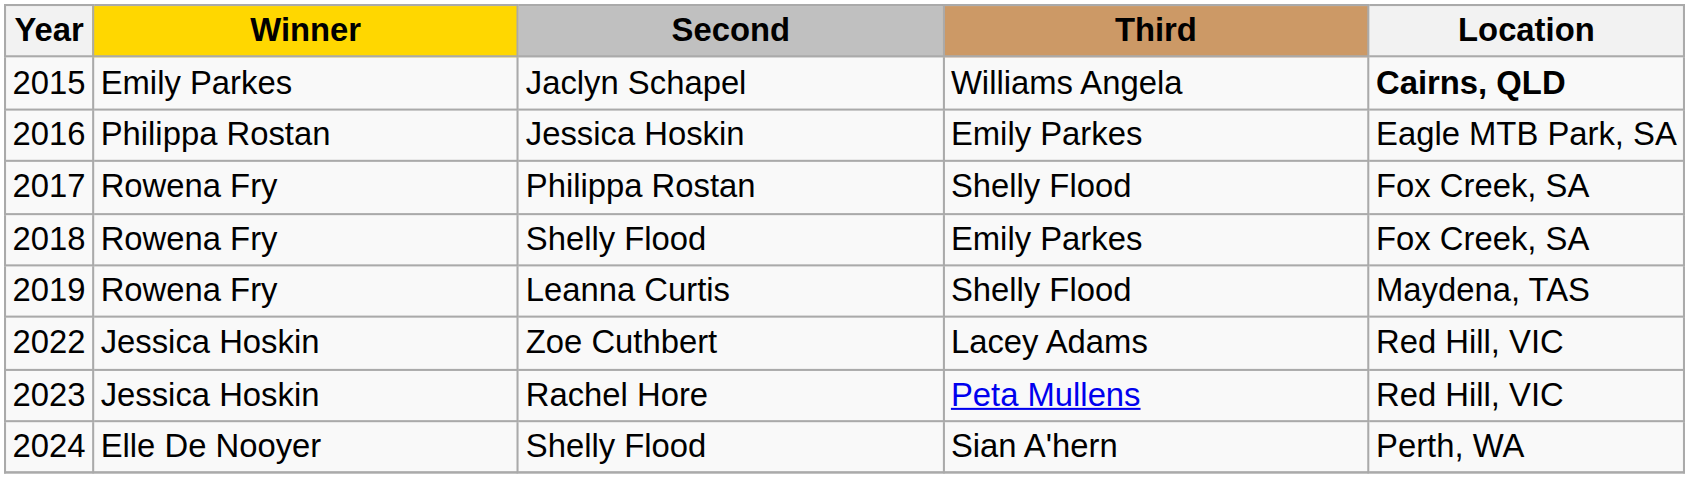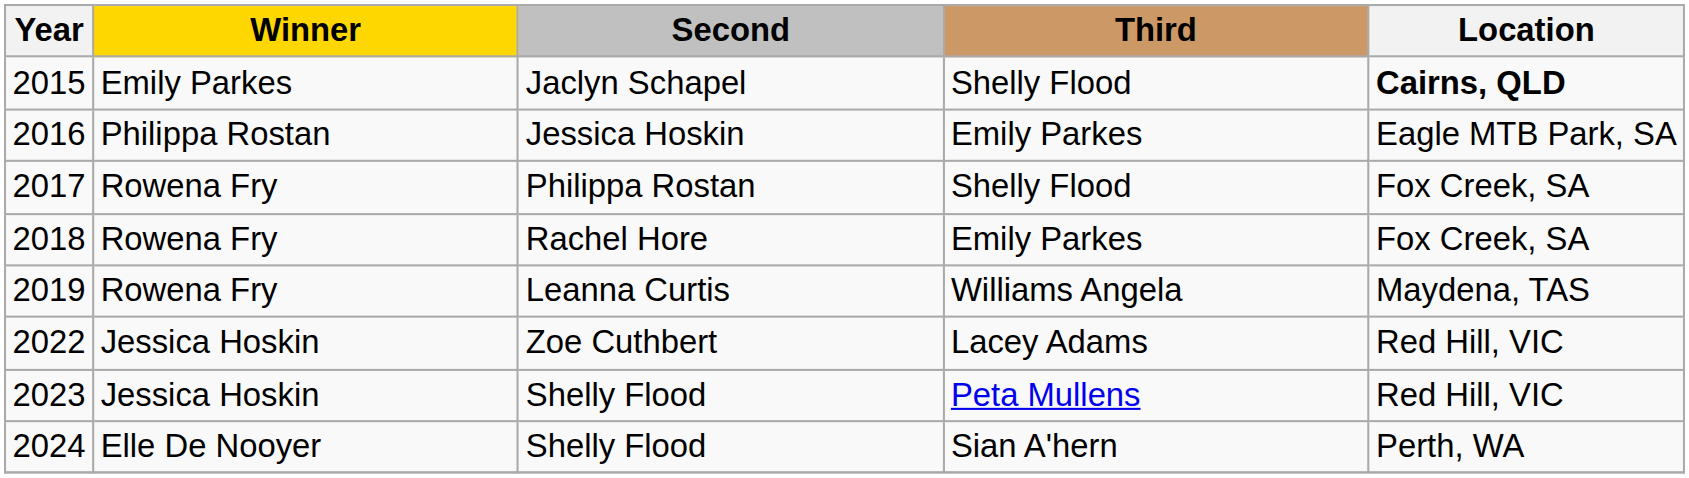(1067, 82) Williams Angela -> (1041, 82) Shelly Flood
(616, 238) Shelly Flood -> (617, 238) Rachel Hore
(1041, 290) Shelly Flood -> (1067, 290) Williams Angela
(617, 394) Rachel Hore -> (616, 394) Shelly Flood
